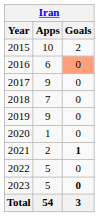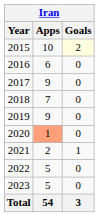(78, 47) no background -> (78, 47) lightyellow background
(78, 64) lightsalmon background -> (78, 64) no background
(48, 133) no background -> (48, 133) lightsalmon background
(78, 151) bold -> (78, 151) normal
(78, 185) bold -> (78, 185) normal
